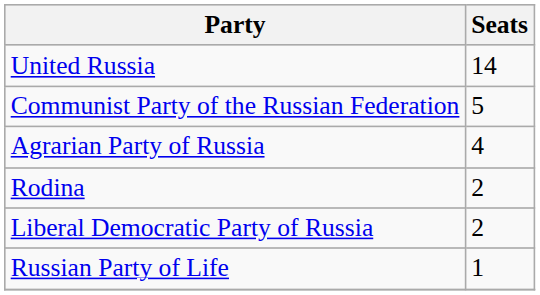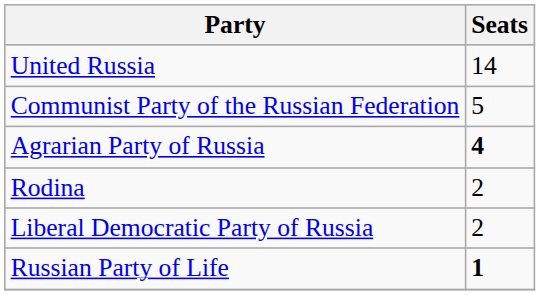(478, 146) normal -> (478, 146) bold
(478, 268) normal -> (478, 268) bold
